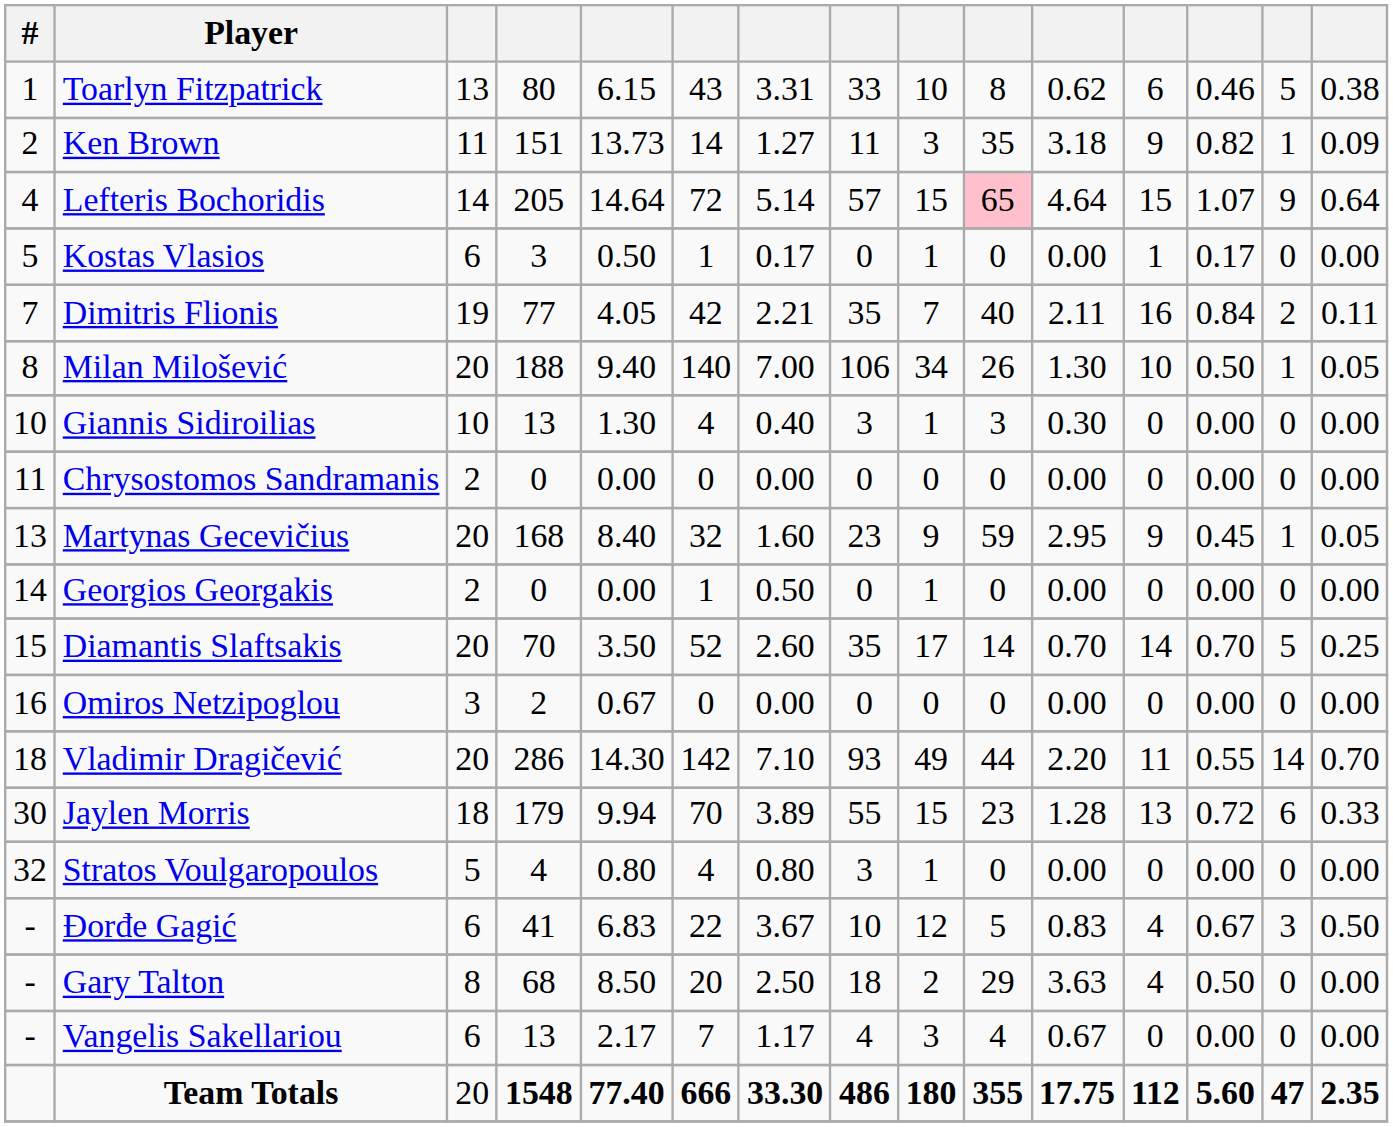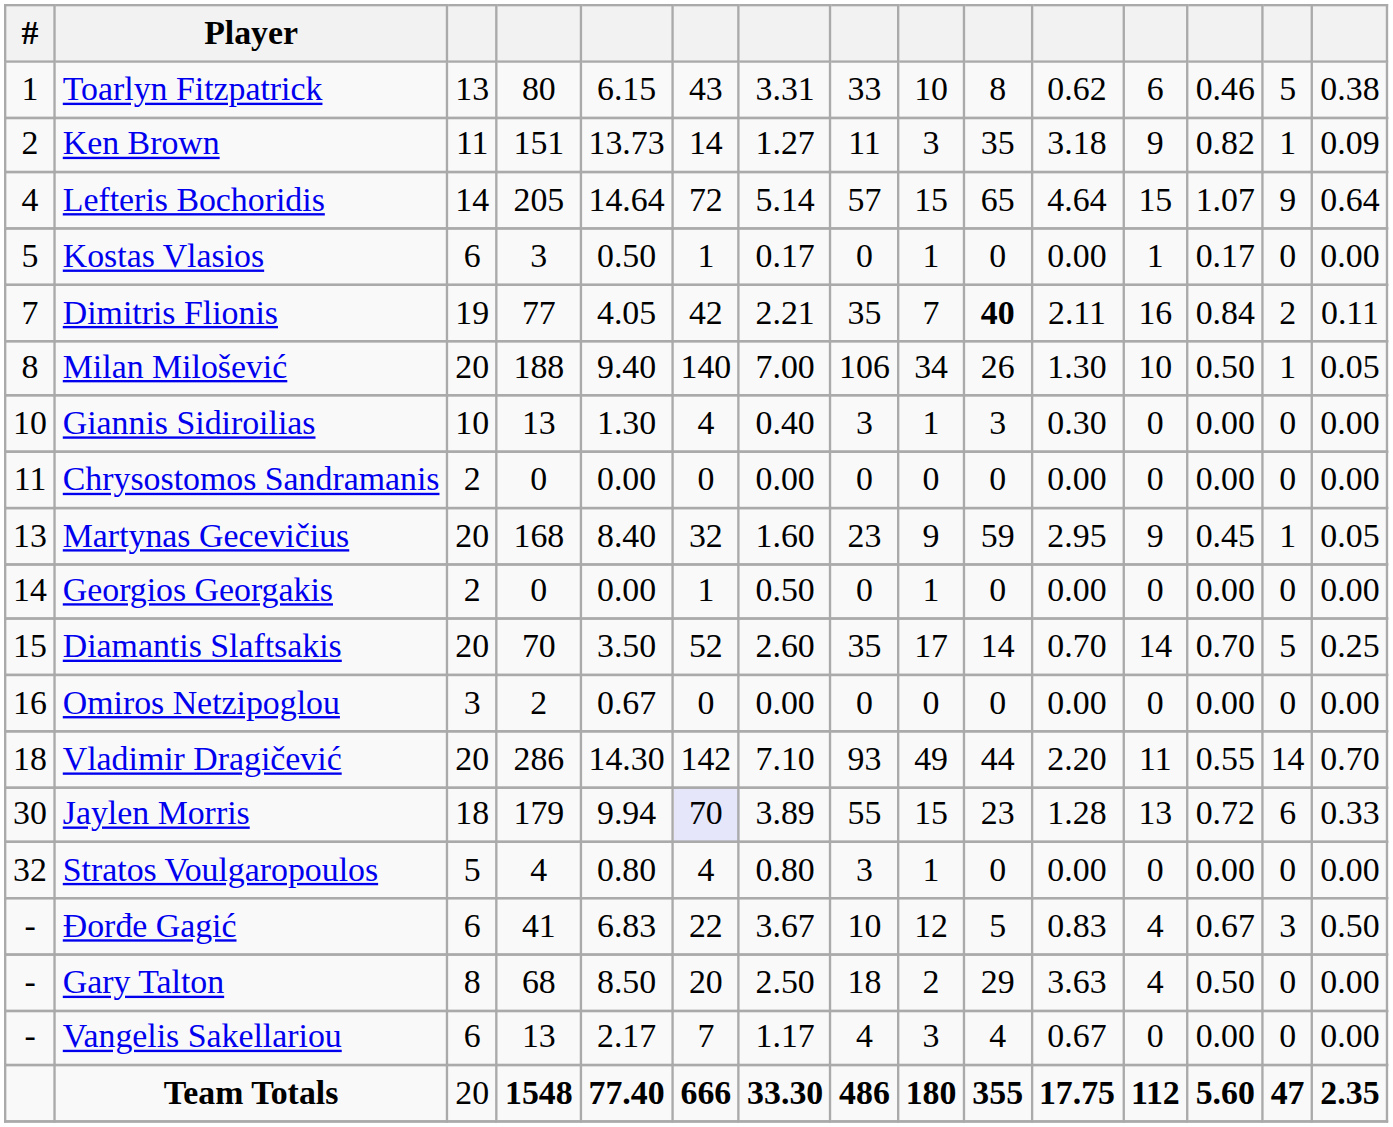(998, 200) pink background -> (998, 200) no background
(998, 311) normal -> (998, 311) bold
(706, 814) no background -> (706, 814) lavender background
